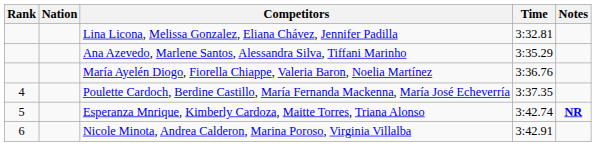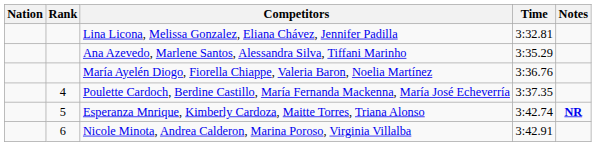columns swapped: (22, 14) <-> (59, 14)
